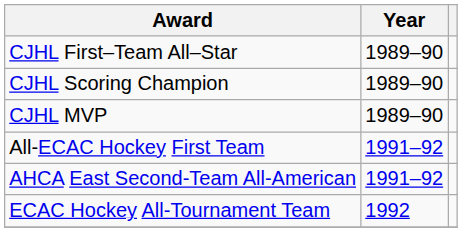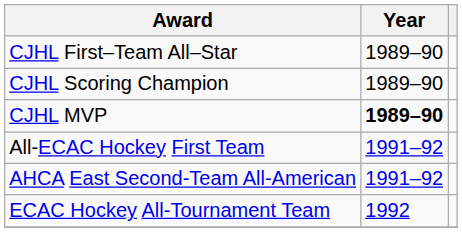(404, 115) normal -> (404, 115) bold
